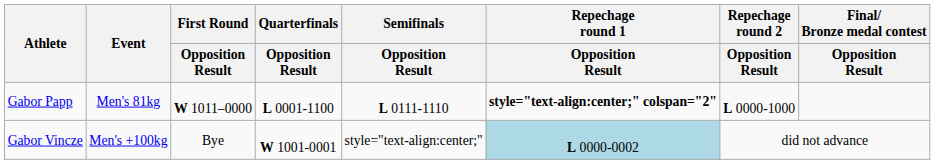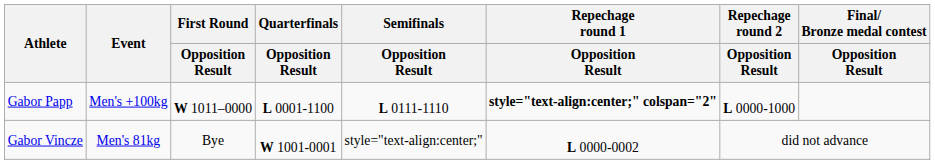(128, 101) Men's 81kg -> (128, 101) Men's +100kg
(128, 140) Men's +100kg -> (128, 140) Men's 81kg
(603, 148) lightblue background -> (603, 148) no background
